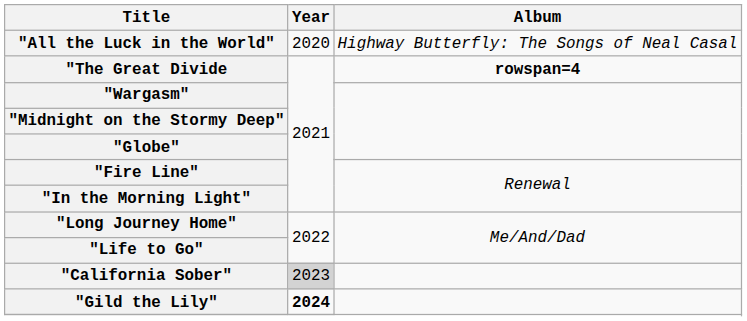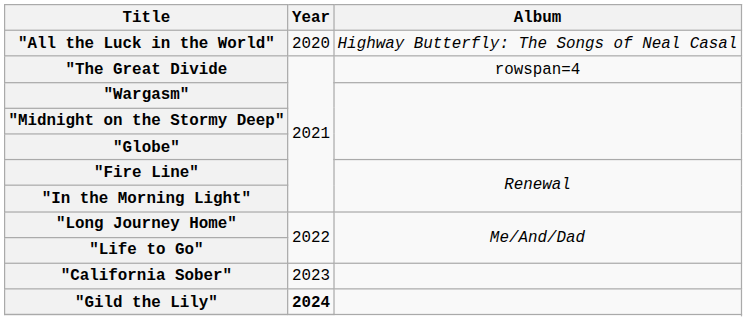(537, 69) bold -> (537, 69) normal
(311, 276) lightgrey background -> (311, 276) no background
